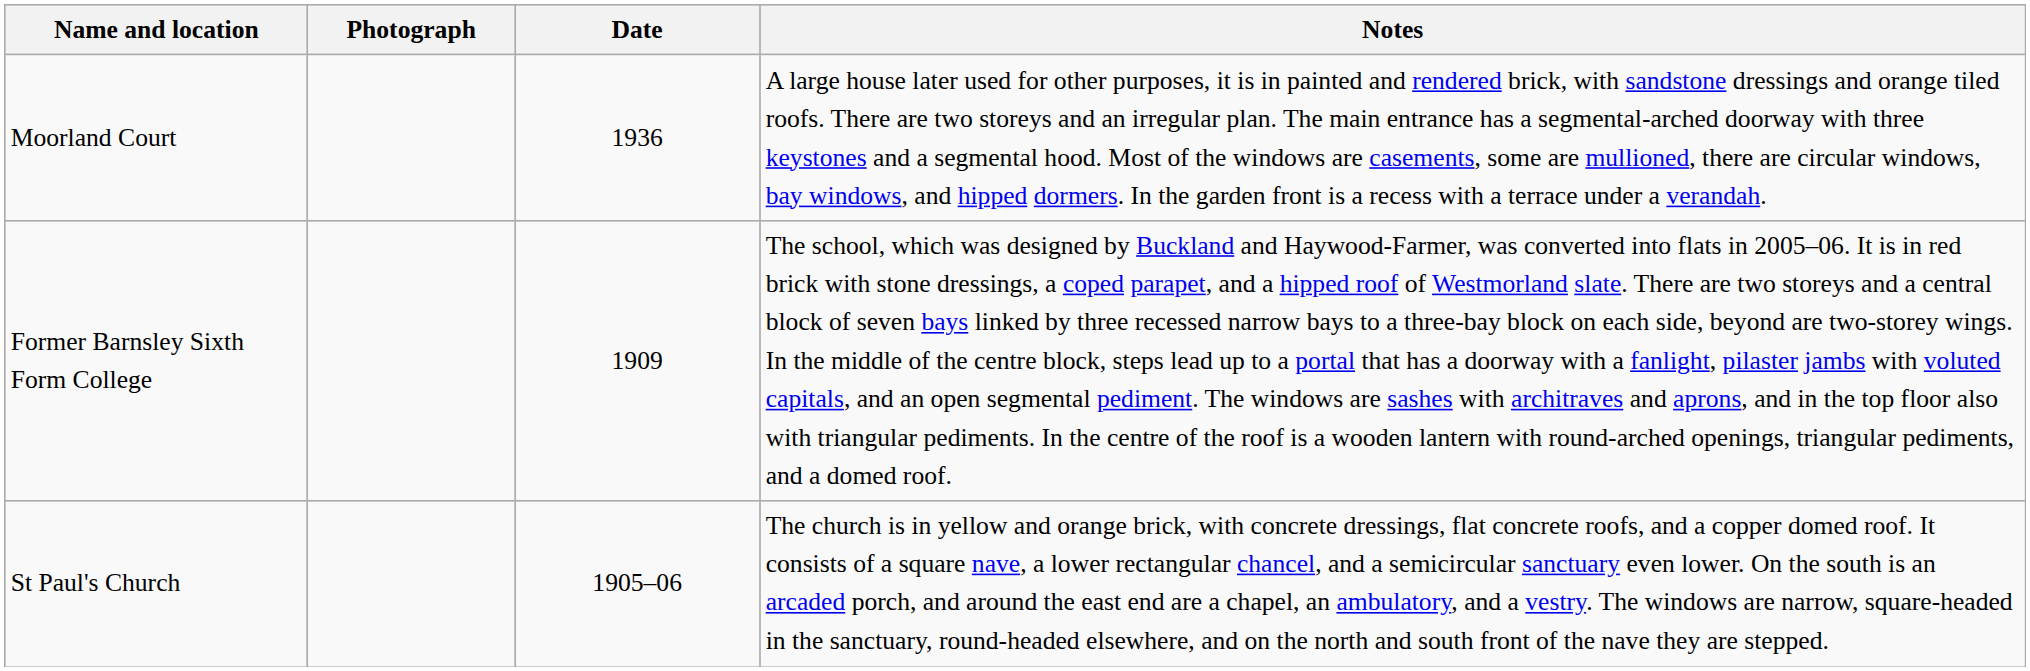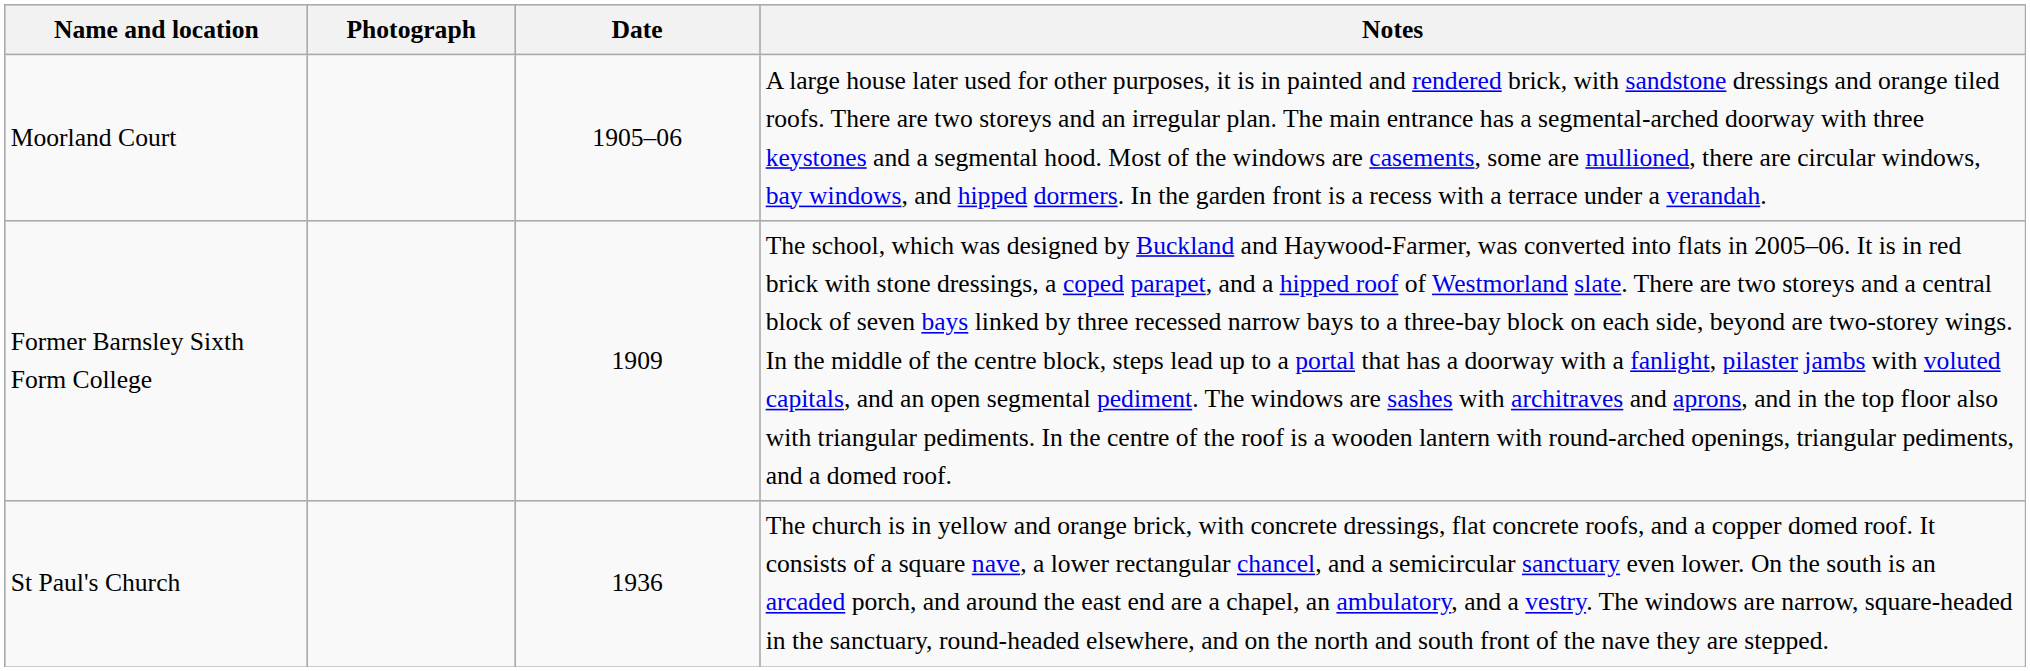(637, 137) 1936 -> (637, 137) 1905–06
(637, 583) 1905–06 -> (637, 583) 1936
